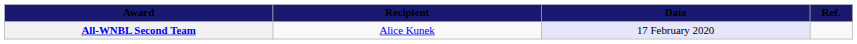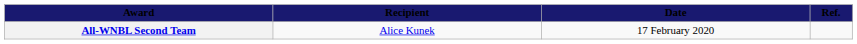(676, 30) lavender background -> (676, 30) no background
